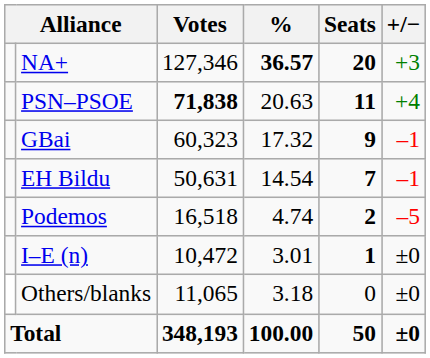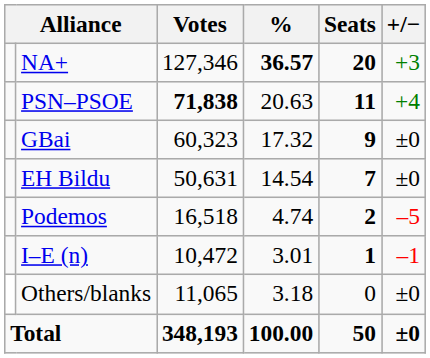(408, 139) –1 -> (408, 139) ±0
(408, 178) –1 -> (408, 178) ±0
(408, 255) ±0 -> (408, 255) –1
